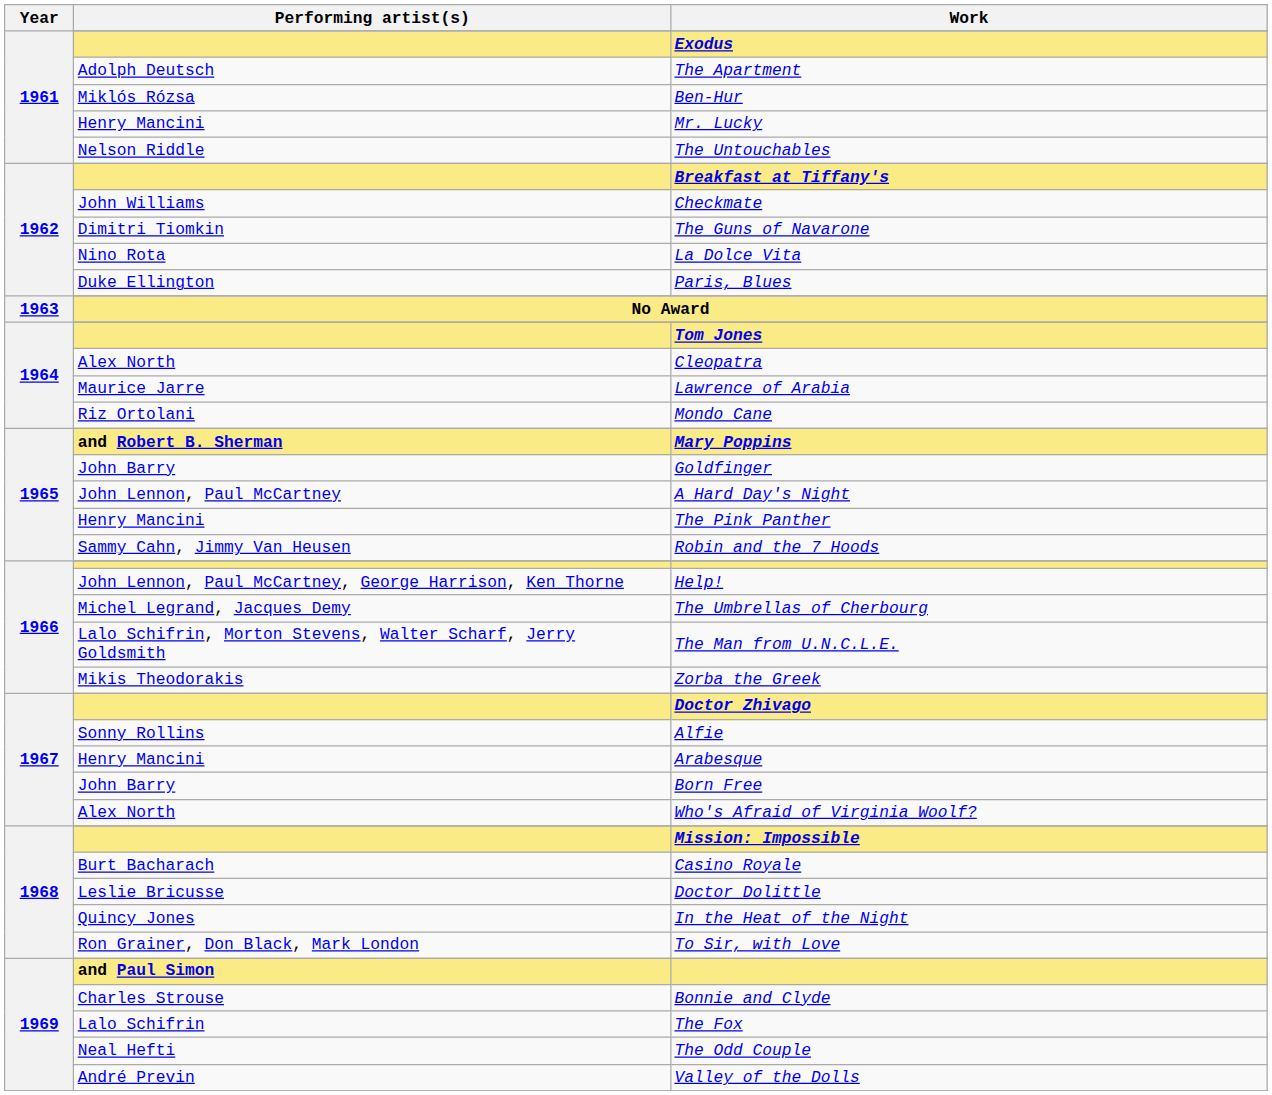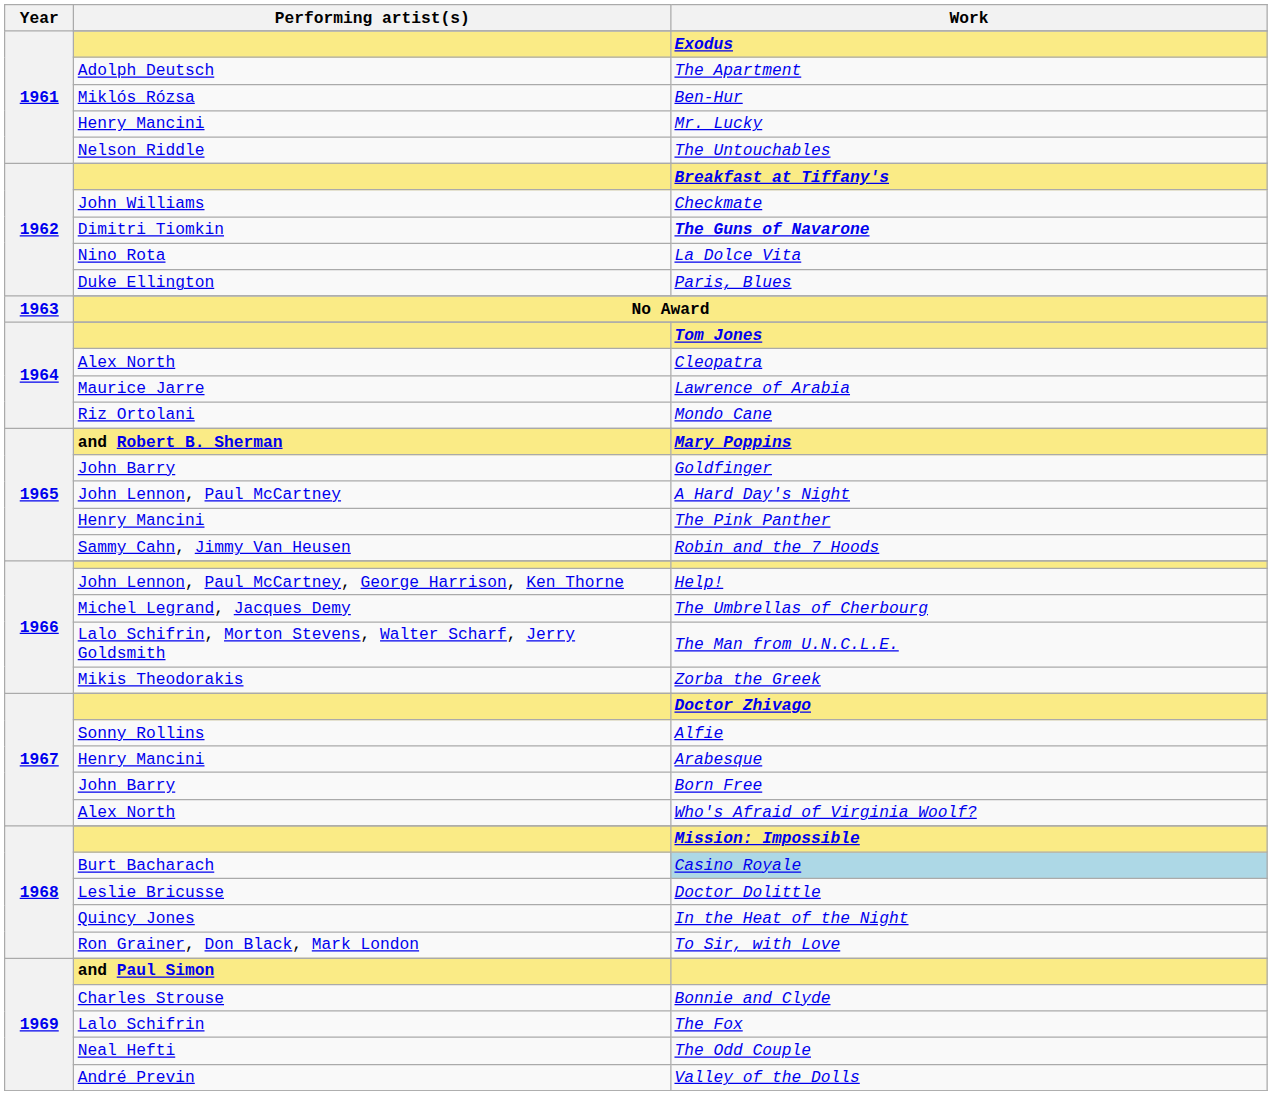(772, 230) normal -> (772, 230) bold
(738, 865) no background -> (738, 865) lightblue background
